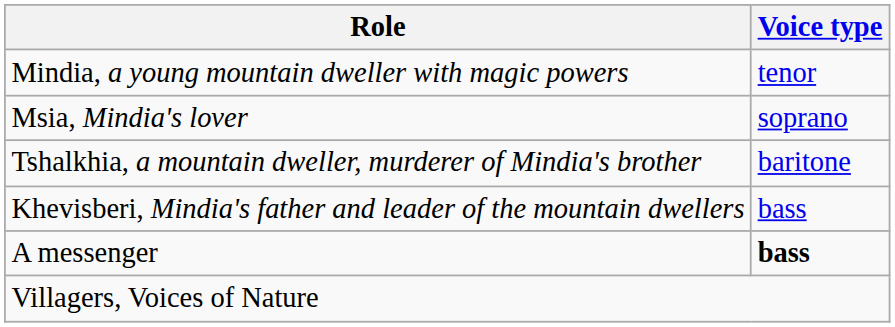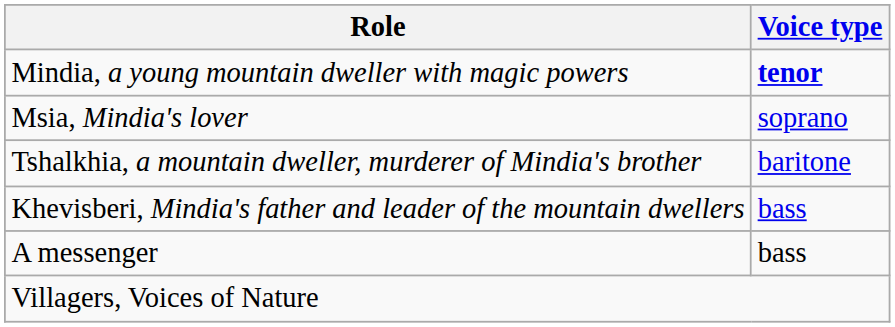(787, 72) normal -> (790, 72) bold
(784, 252) bold -> (782, 252) normal
